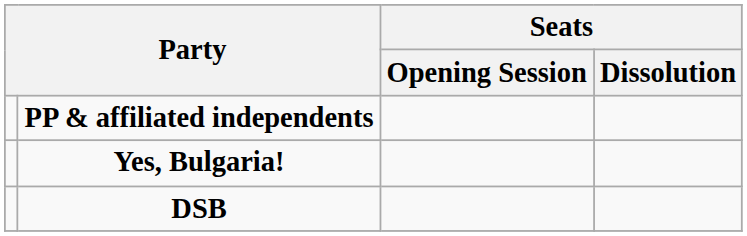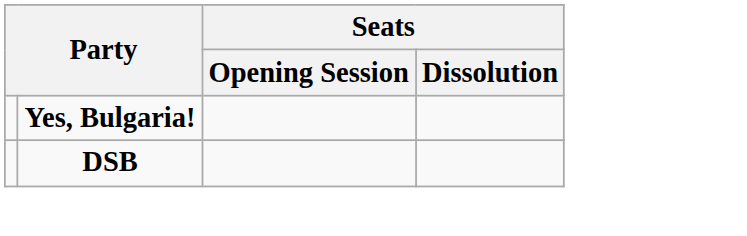- row: (199, 117)
